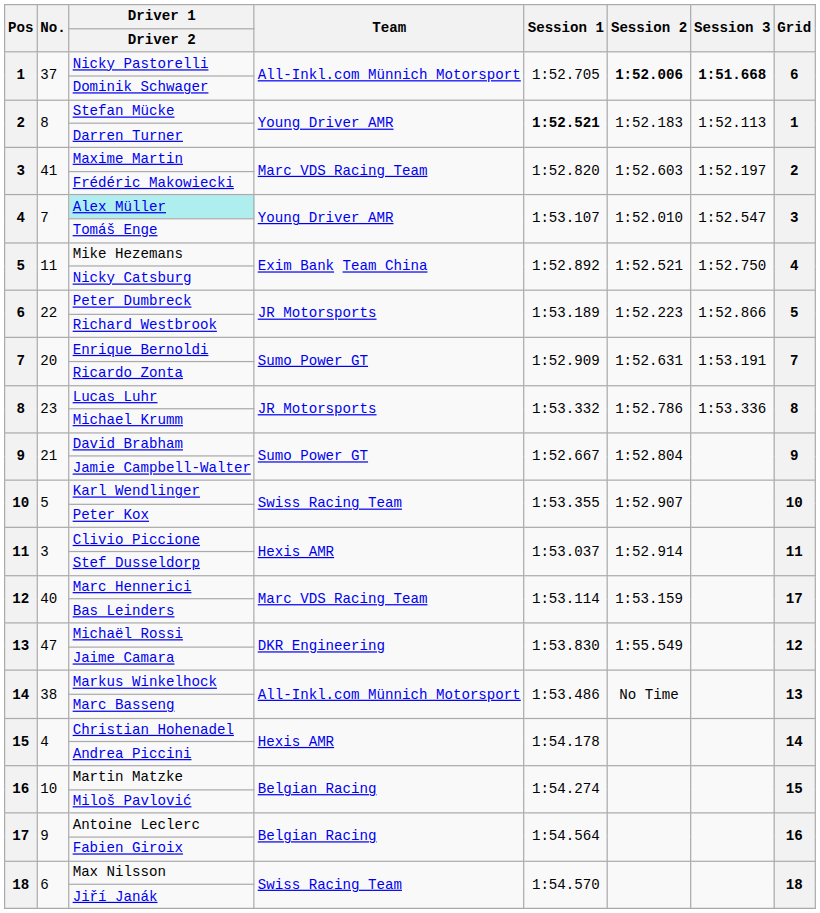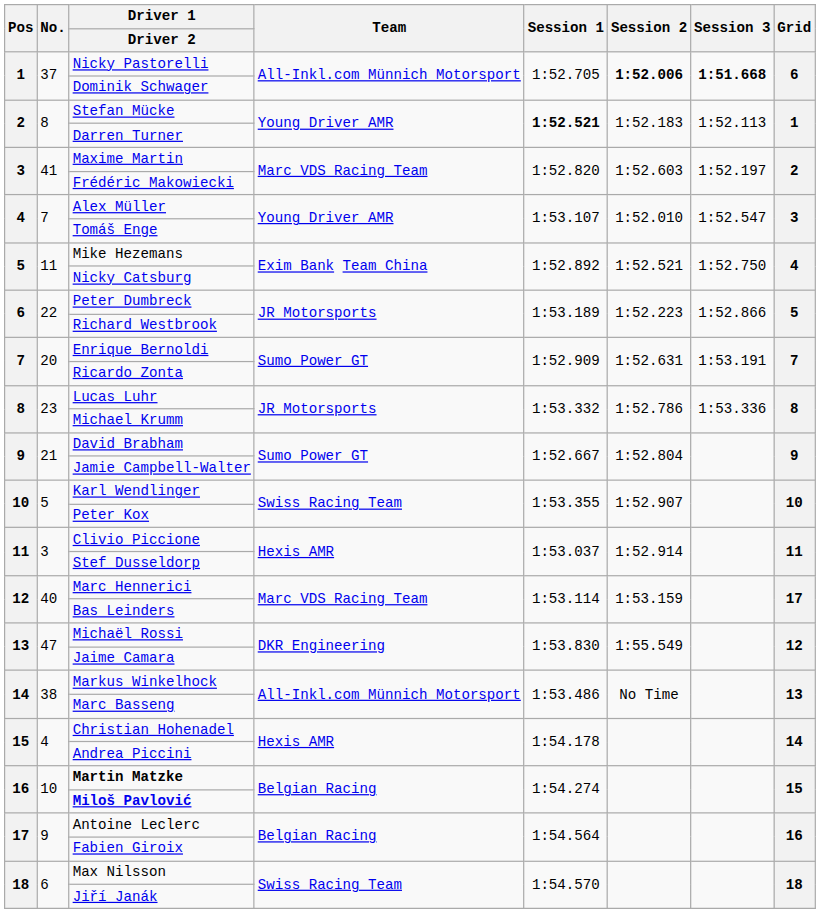(119, 206) paleturquoise background -> (119, 206) no background
(128, 777) normal -> (128, 777) bold
(132, 801) normal -> (132, 801) bold
